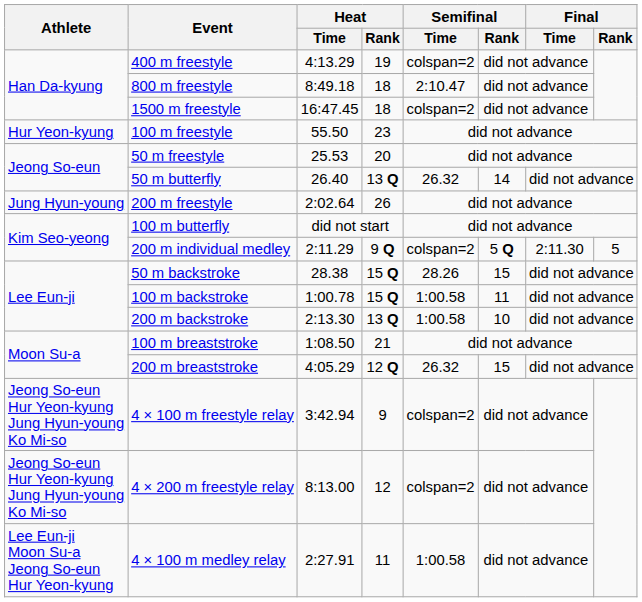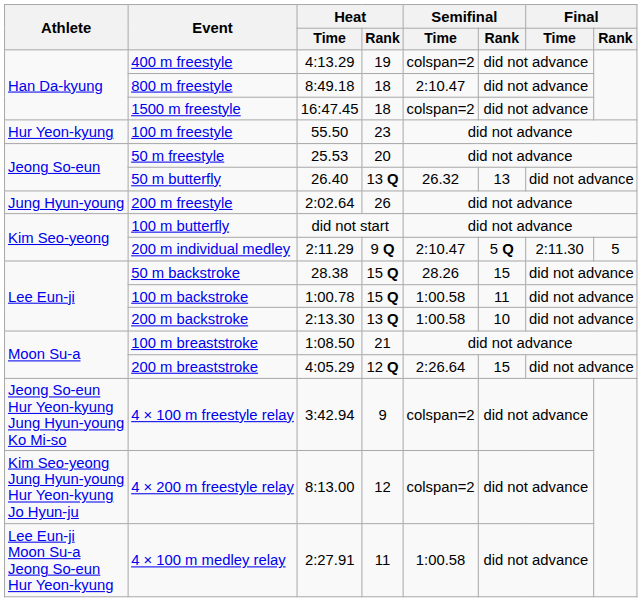(502, 179) 14 -> (502, 179) 13
(441, 250) colspan=2 -> (441, 250) 2:10.47
(441, 367) 26.32 -> (441, 367) 2:26.64
(66, 488) Jeong So-eun Hur Yeon-kyung Jung Hyun-young Ko Mi-so -> (66, 488) Kim Seo-yeong Jung Hyun-young Hur Yeon-kyung Jo Hyun-ju
